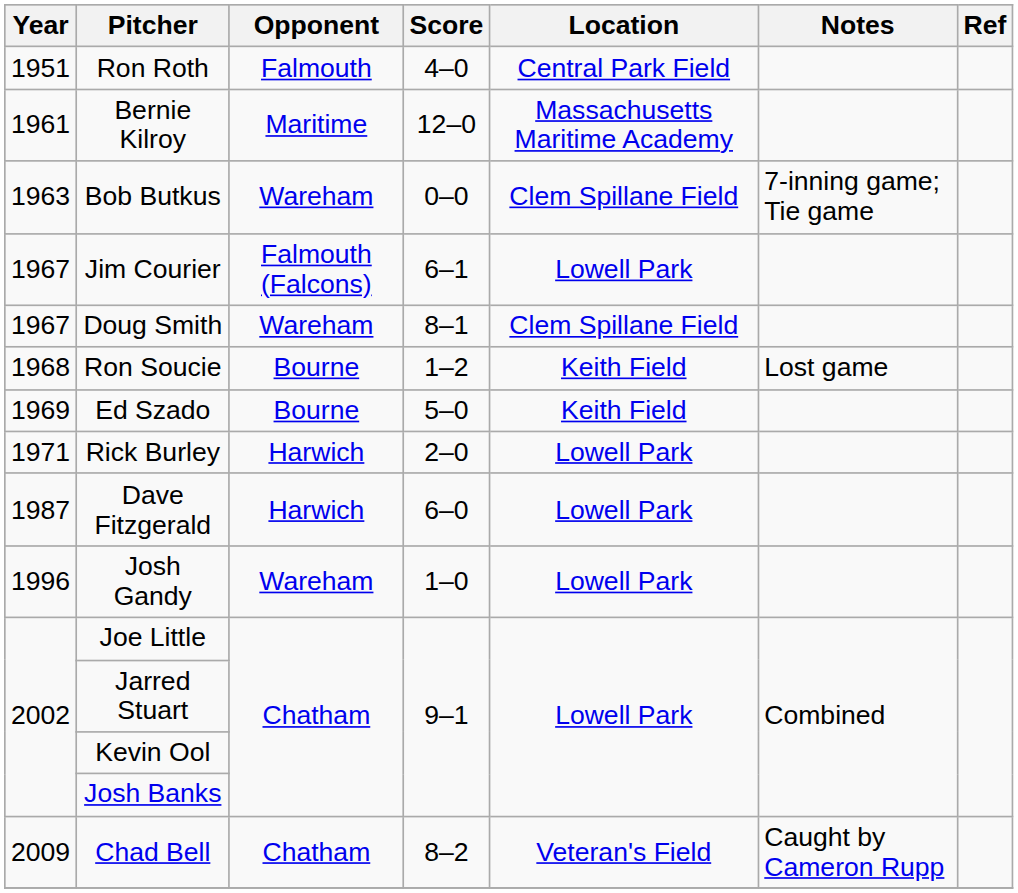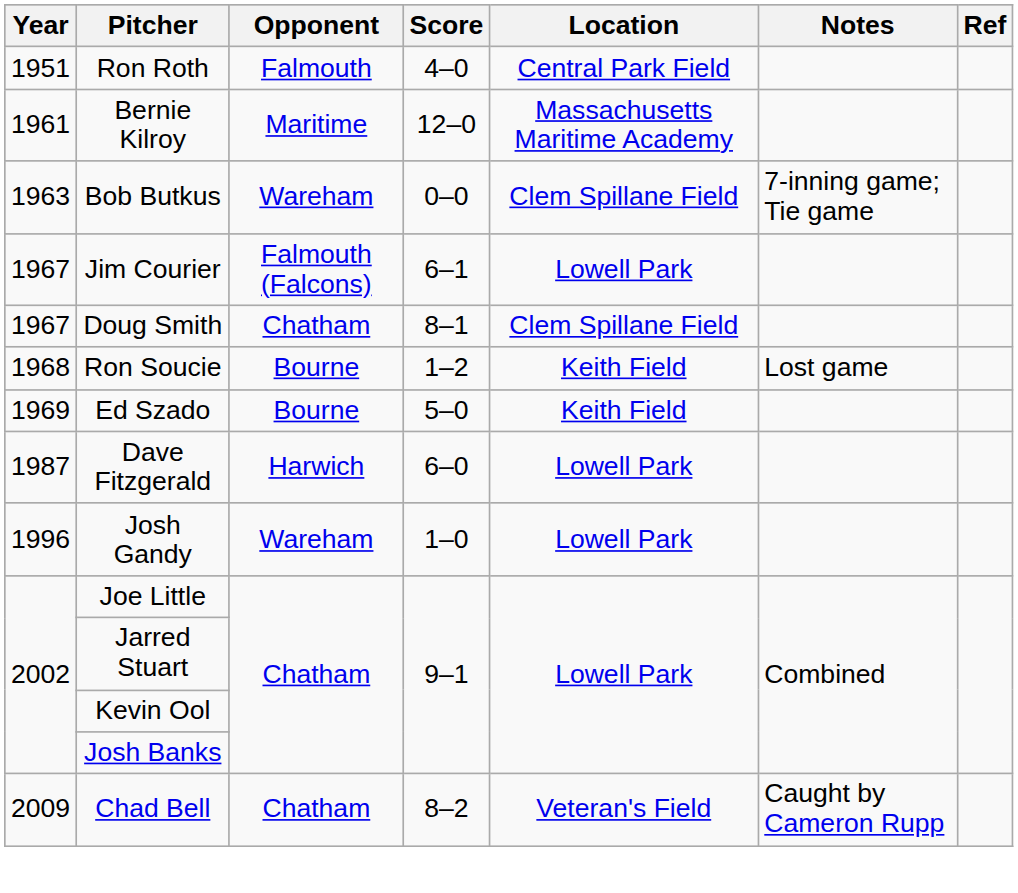(316, 325) Wareham -> (316, 325) Chatham
- row: (153, 452)
